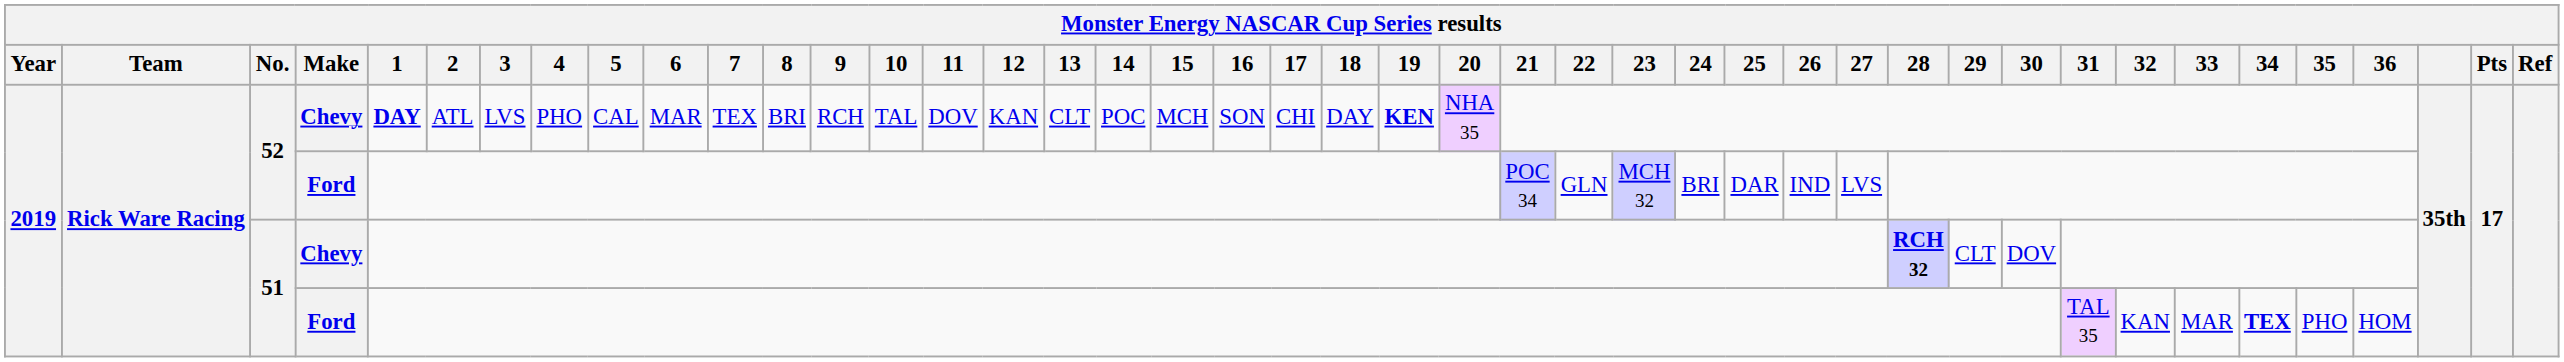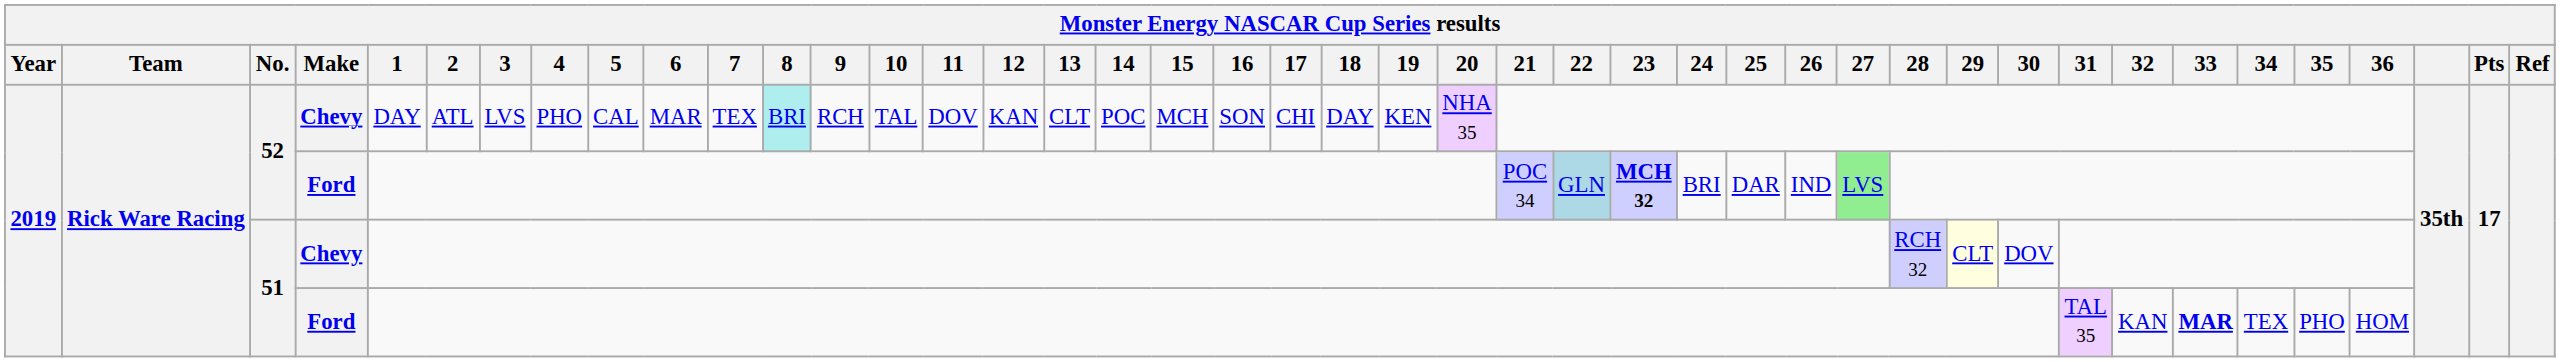(397, 117) bold -> (397, 117) normal
(787, 117) no background -> (787, 117) paleturquoise background
(1409, 117) bold -> (1408, 117) normal
(1584, 185) no background -> (1582, 185) lightblue background
(1644, 184) normal -> (1644, 185) bold
(1862, 185) no background -> (1863, 185) lightgreen background
(1918, 253) bold -> (1918, 252) normal
(1975, 253) no background -> (1973, 253) lightyellow background
(2207, 321) normal -> (2206, 321) bold
(2267, 321) bold -> (2266, 321) normal
